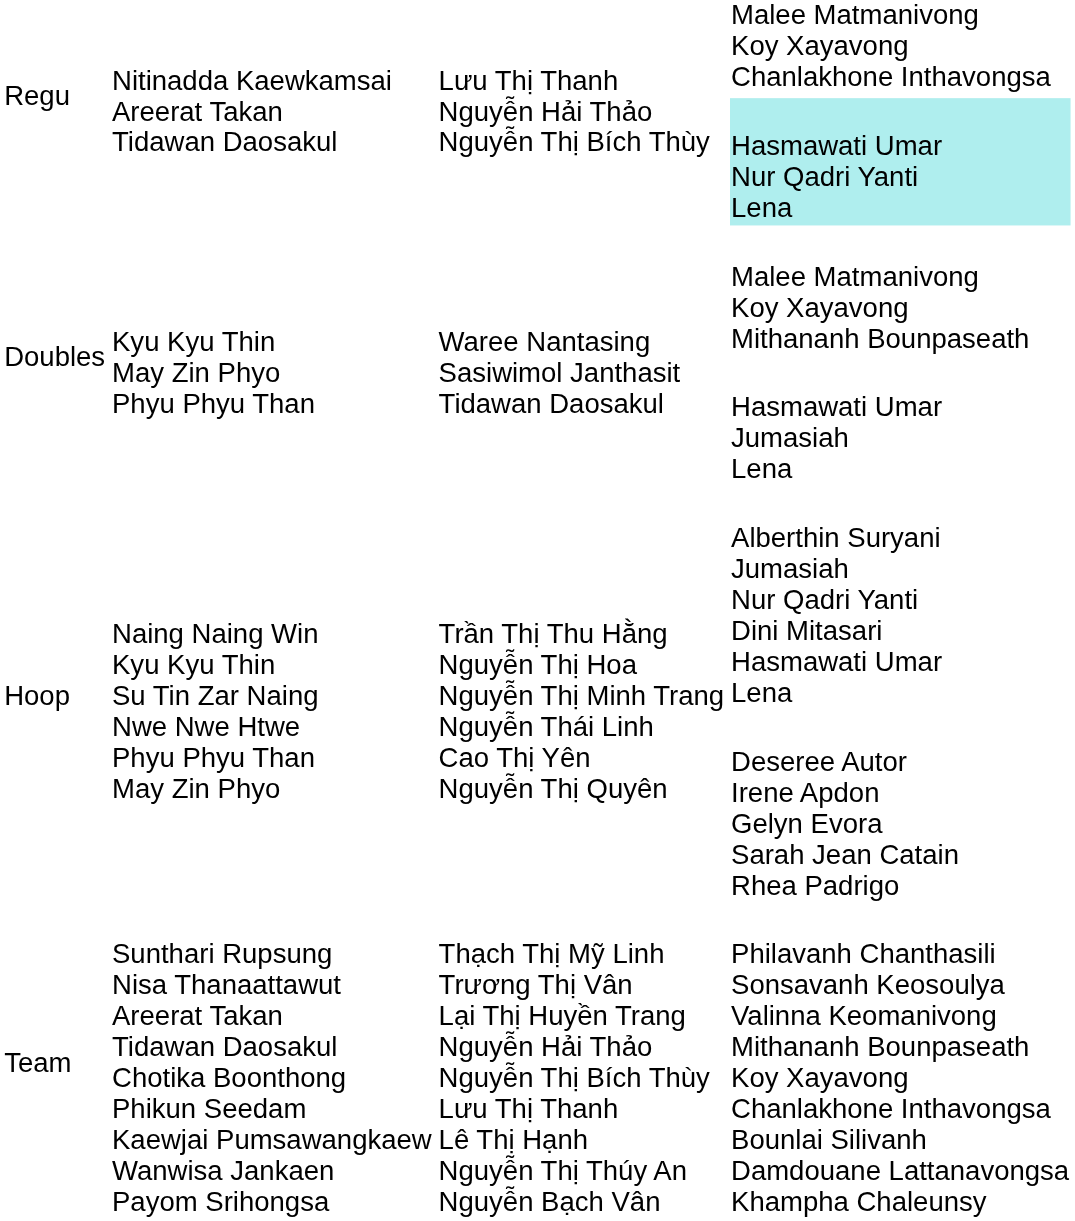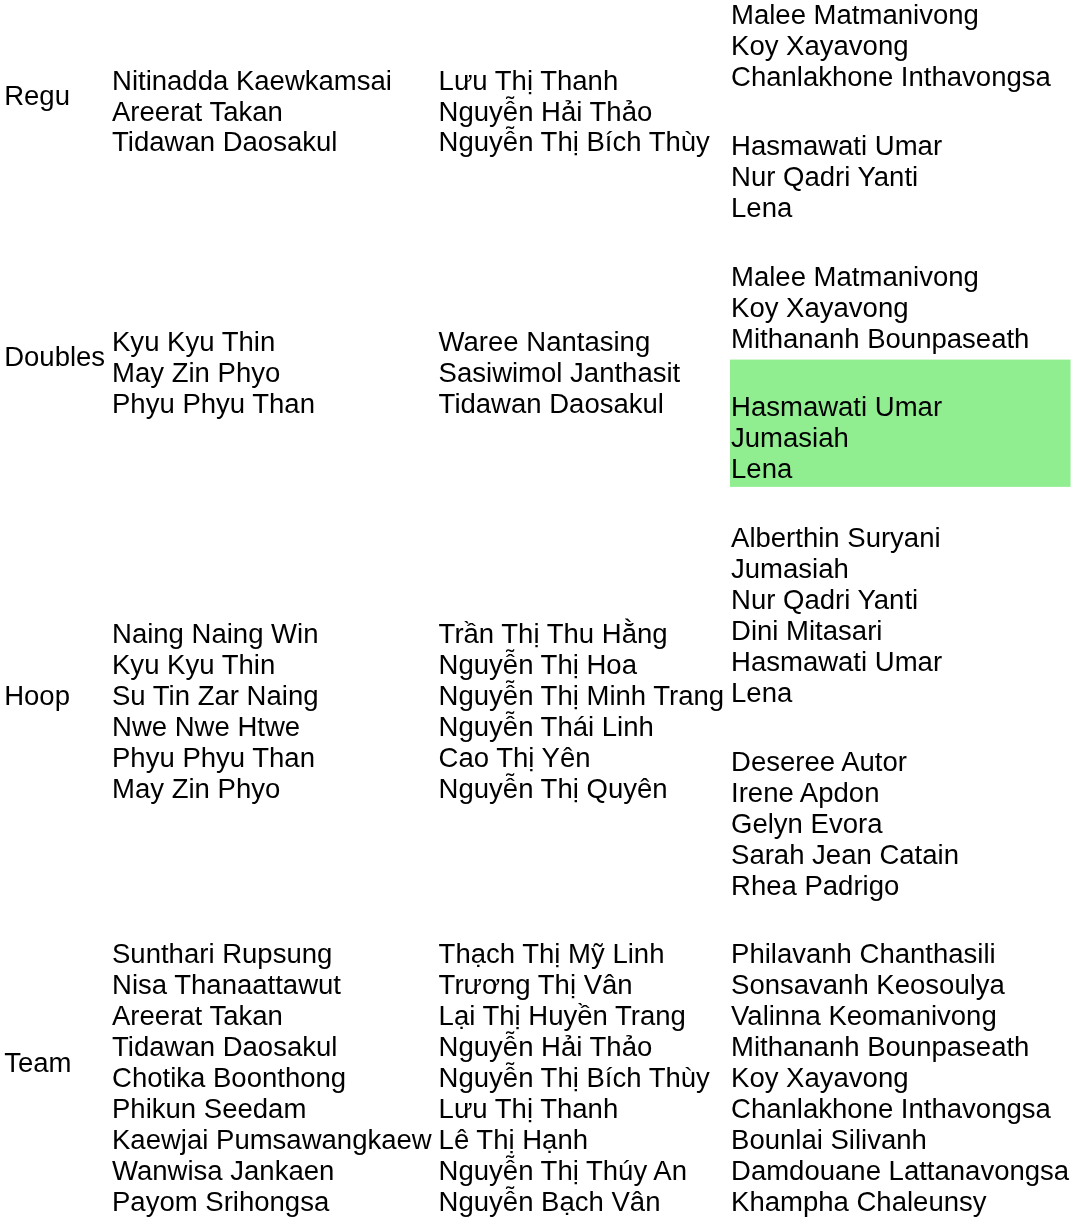(837, 176) paleturquoise background -> (837, 176) no background
(837, 438) no background -> (837, 438) lightgreen background
